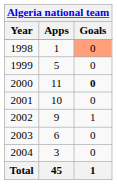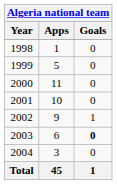(93, 48) lightsalmon background -> (93, 48) no background
(93, 83) bold -> (93, 83) normal
(93, 135) normal -> (93, 135) bold
